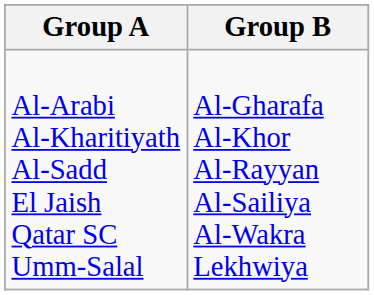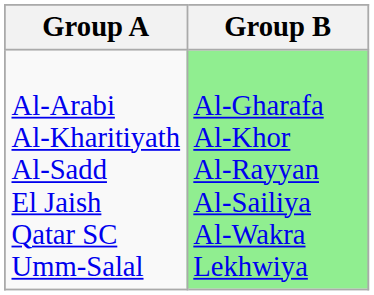(259, 185) no background -> (259, 185) lightgreen background
